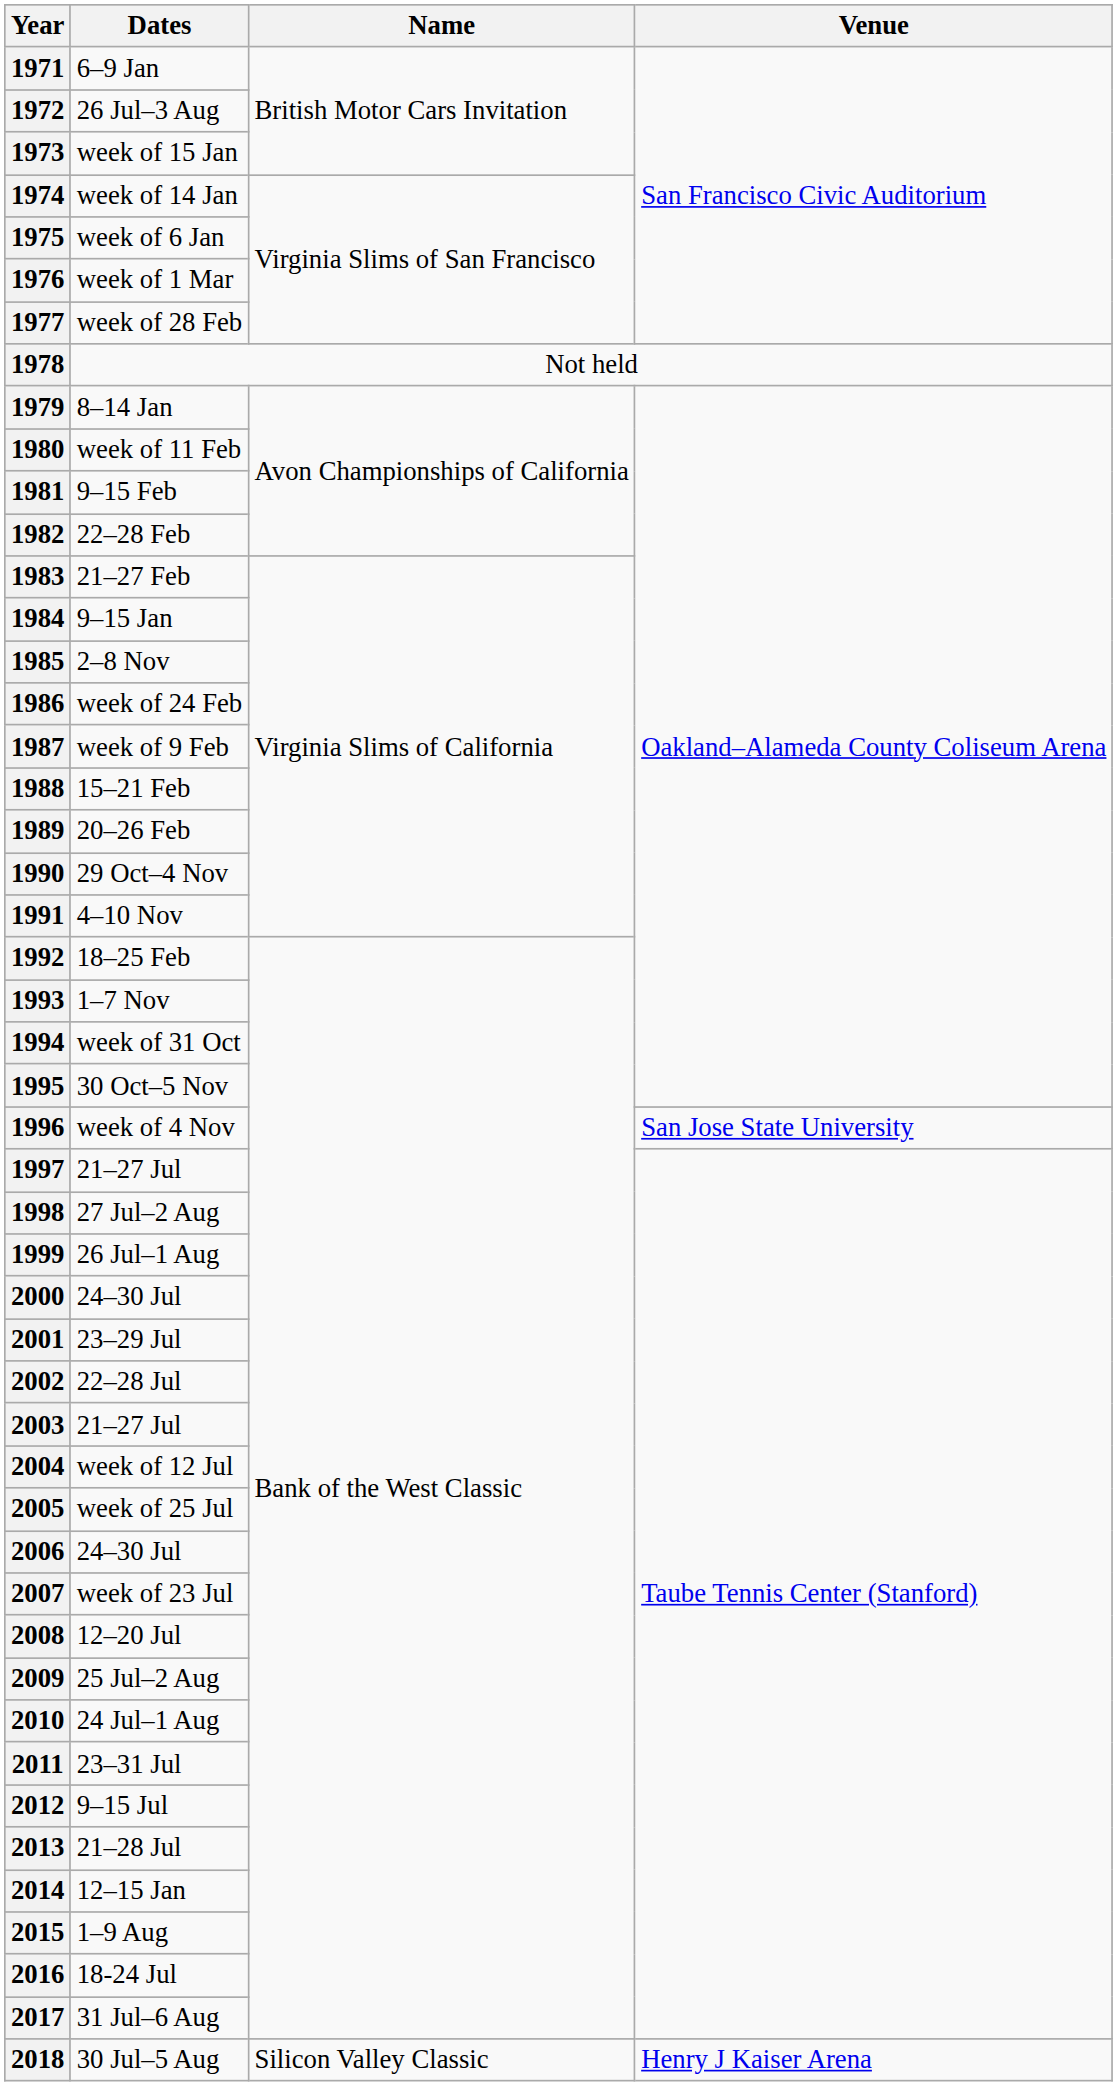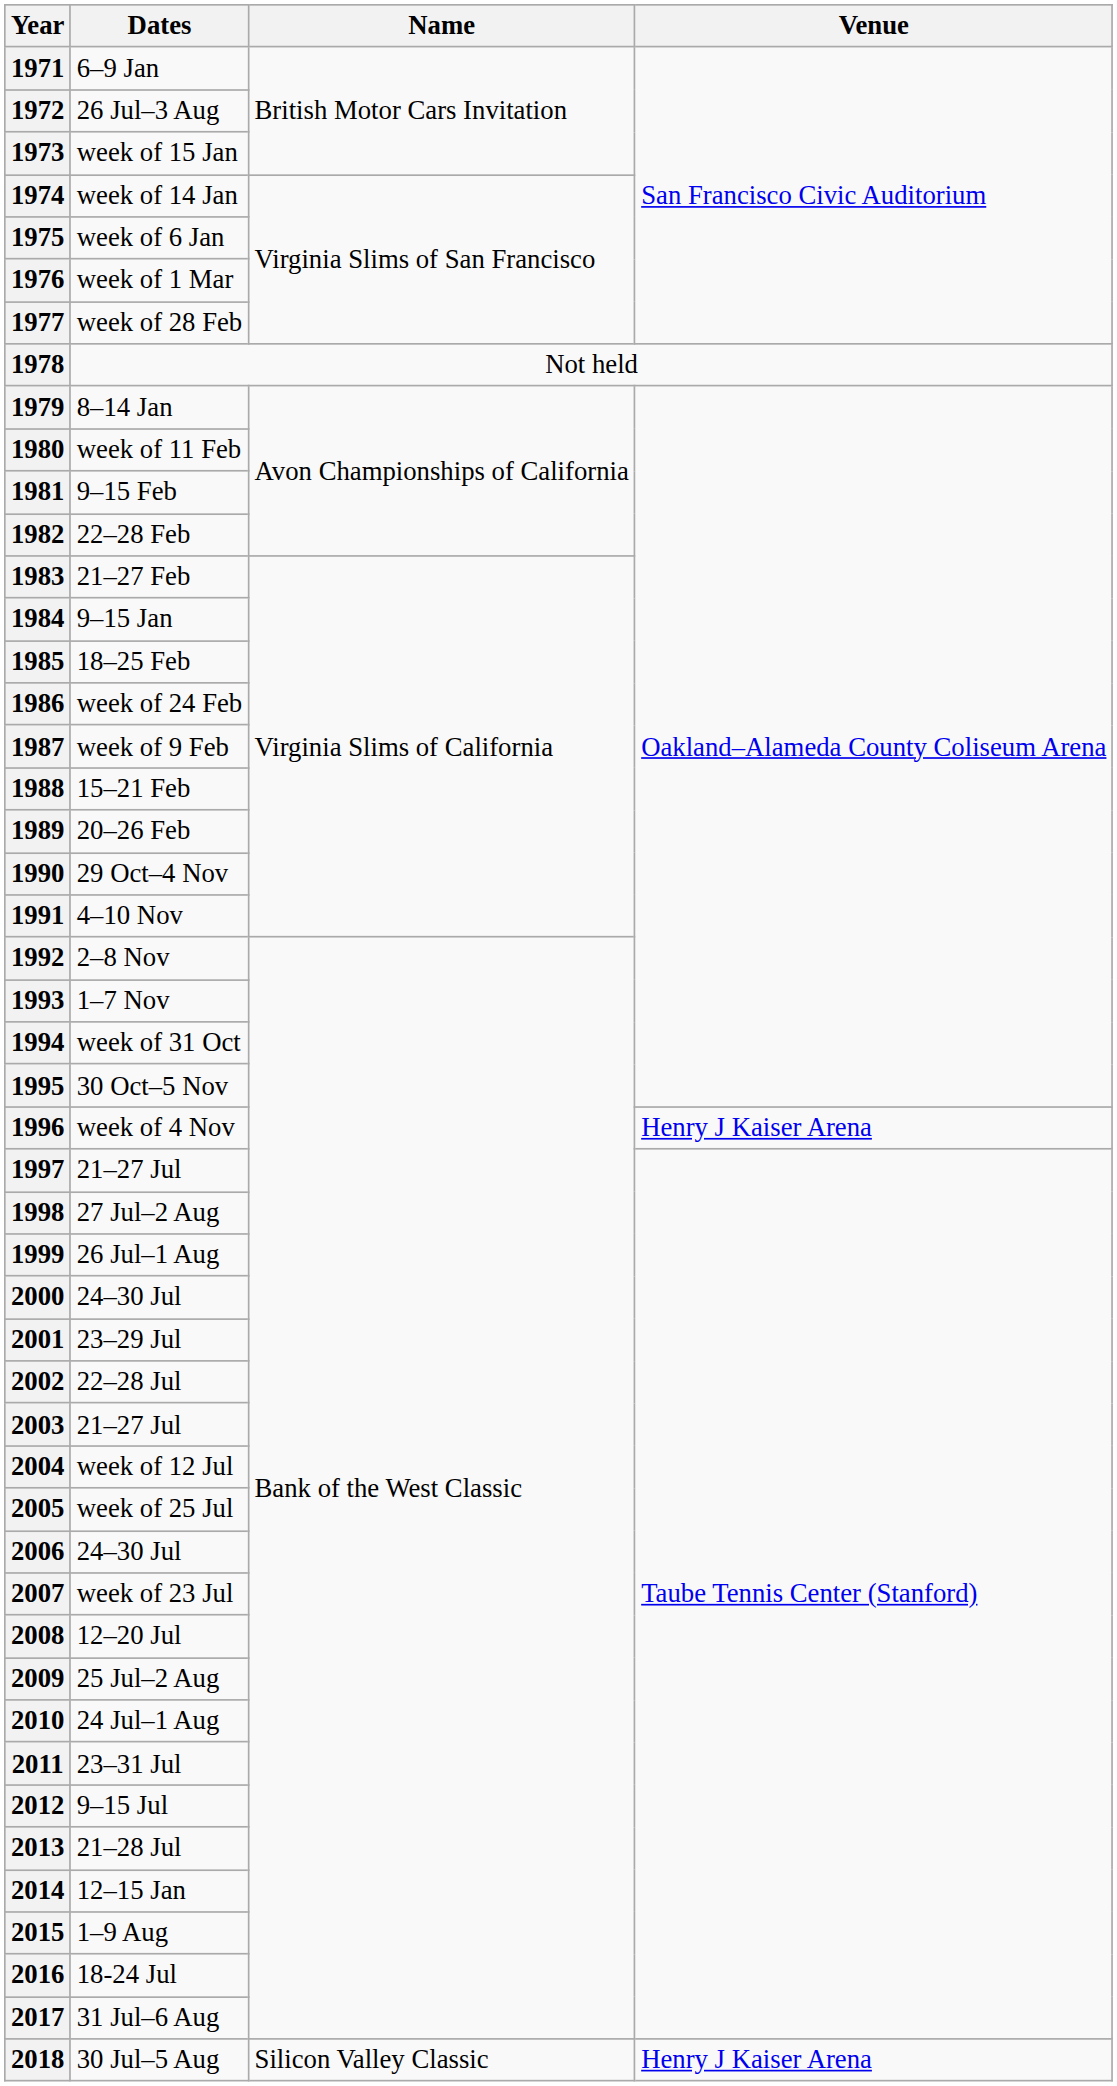(123, 661) 2–8 Nov -> (134, 661) 18–25 Feb
(134, 957) 18–25 Feb -> (123, 957) 2–8 Nov
(777, 1127) San Jose State University -> (757, 1127) Henry J Kaiser Arena
